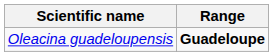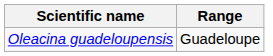(222, 39) bold -> (220, 39) normal
